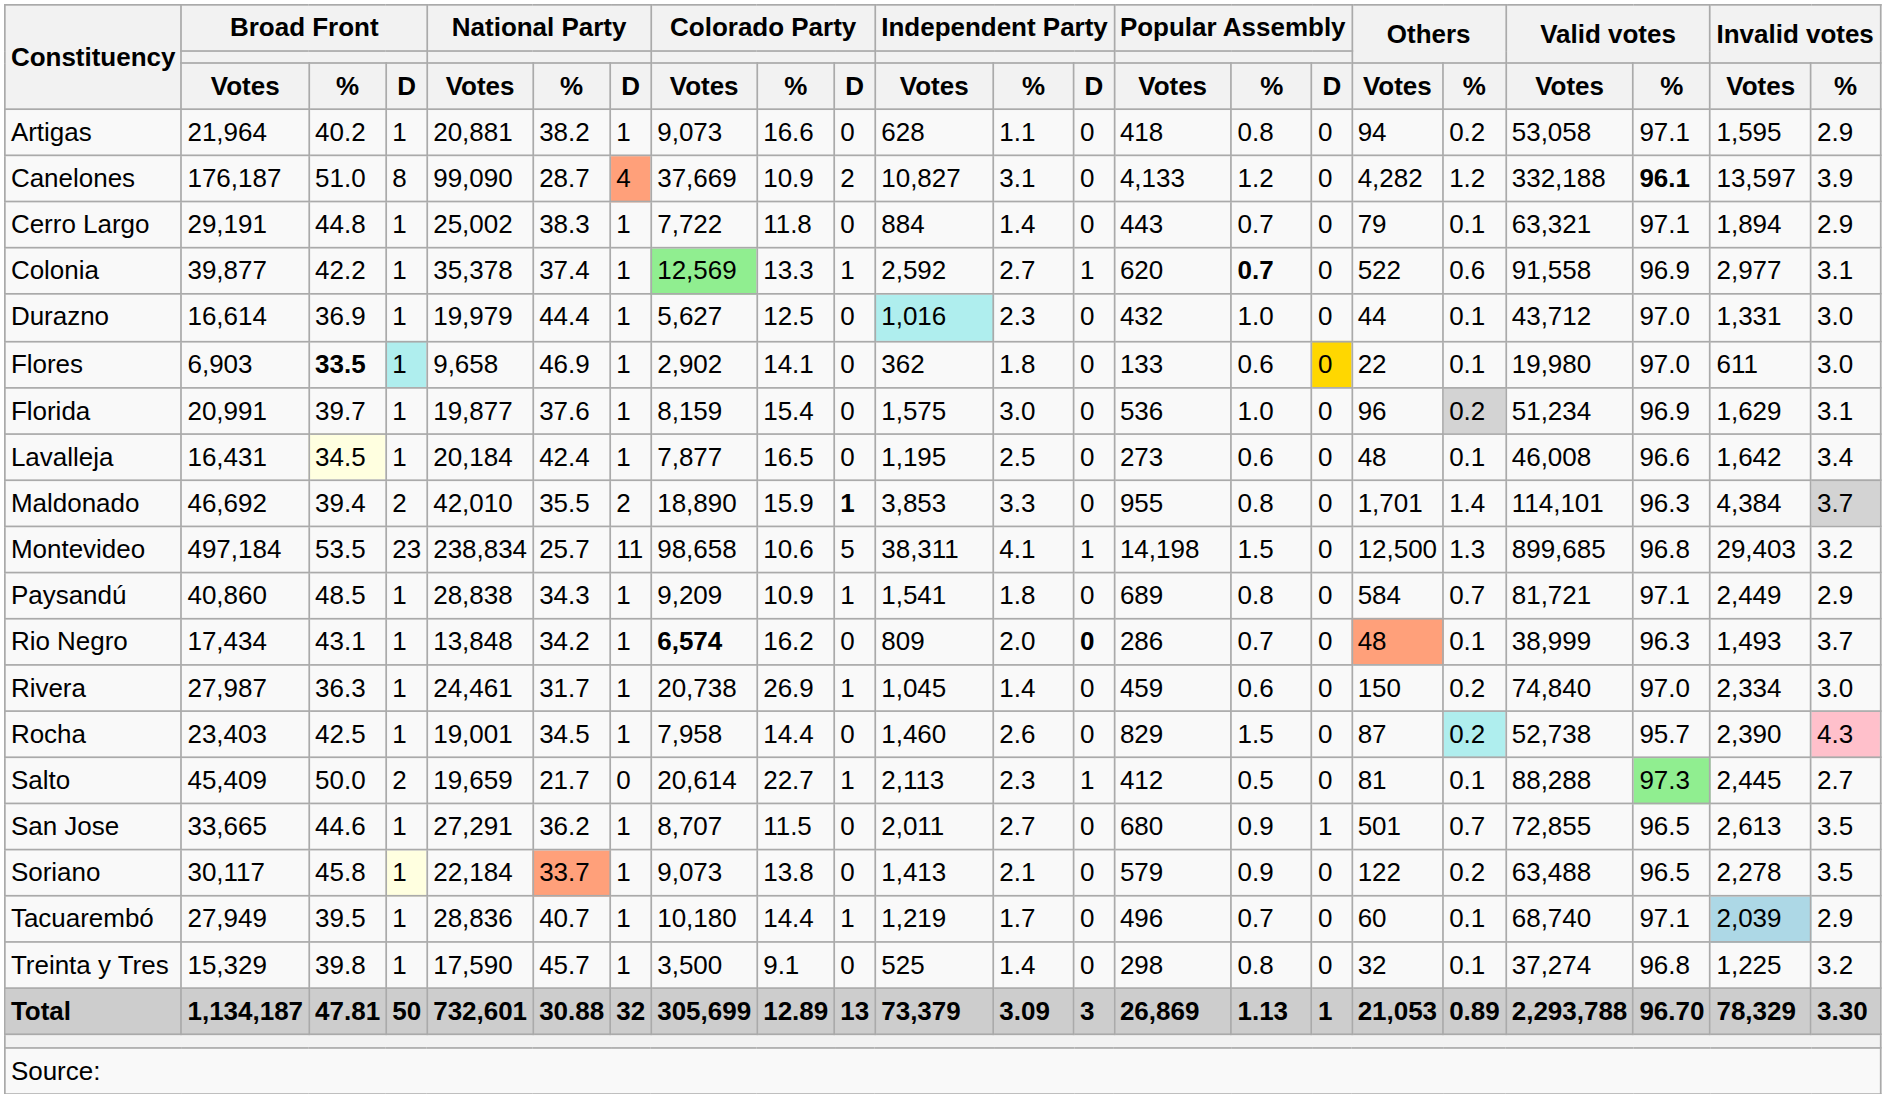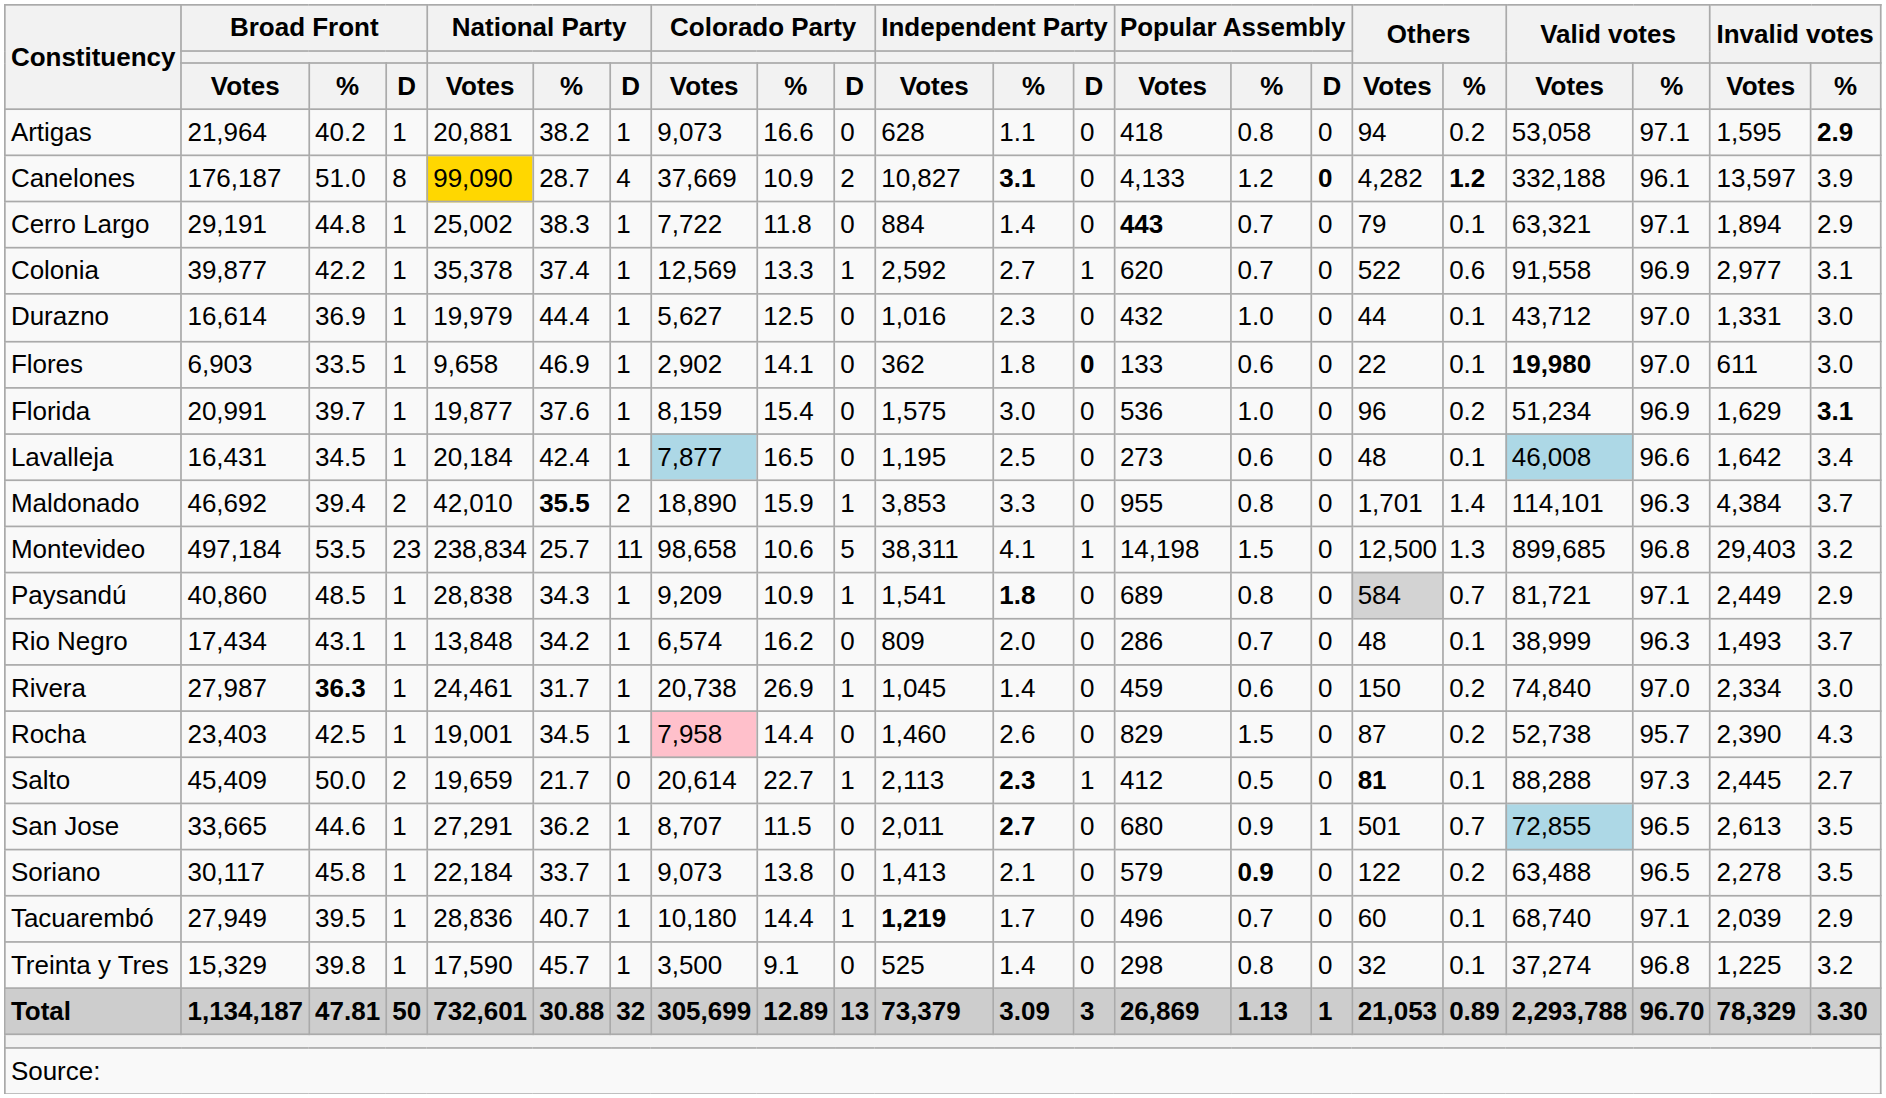(1835, 132) normal -> (1835, 132) bold
(473, 178) no background -> (473, 178) gold background
(623, 178) lightsalmon background -> (623, 178) no background
(1017, 178) normal -> (1017, 178) bold
(1325, 178) normal -> (1325, 178) bold
(1467, 178) normal -> (1467, 178) bold
(1665, 178) bold -> (1665, 178) normal
(1142, 225) normal -> (1142, 225) bold
(697, 271) lightgreen background -> (697, 271) no background
(1256, 271) bold -> (1256, 271) normal
(914, 317) paleturquoise background -> (914, 317) no background
(340, 363) bold -> (340, 363) normal
(399, 363) paleturquoise background -> (399, 363) no background
(1087, 363) normal -> (1087, 363) bold
(1325, 363) gold background -> (1325, 363) no background
(1551, 363) normal -> (1551, 363) bold
(1467, 410) lightgrey background -> (1467, 410) no background
(1835, 410) normal -> (1835, 410) bold
(340, 456) lightyellow background -> (340, 456) no background
(690, 456) no background -> (690, 456) lightblue background
(1551, 456) no background -> (1551, 456) lightblue background
(564, 502) normal -> (564, 502) bold
(847, 502) bold -> (847, 502) normal
(1835, 502) lightgrey background -> (1835, 502) no background
(1017, 595) normal -> (1017, 595) bold
(1379, 595) no background -> (1379, 595) lightgrey background
(690, 641) bold -> (690, 641) normal
(1087, 641) bold -> (1087, 641) normal
(1372, 641) lightsalmon background -> (1372, 641) no background
(340, 687) normal -> (340, 687) bold
(690, 734) no background -> (690, 734) pink background
(1467, 734) paleturquoise background -> (1467, 734) no background
(1835, 734) pink background -> (1835, 734) no background
(1017, 780) normal -> (1017, 780) bold
(1372, 780) normal -> (1372, 780) bold
(1665, 780) lightgreen background -> (1665, 780) no background
(1017, 826) normal -> (1017, 826) bold
(1551, 826) no background -> (1551, 826) lightblue background
(399, 872) lightyellow background -> (399, 872) no background
(564, 872) lightsalmon background -> (564, 872) no background
(1256, 872) normal -> (1256, 872) bold
(914, 919) normal -> (914, 919) bold
(1749, 919) lightblue background -> (1749, 919) no background
